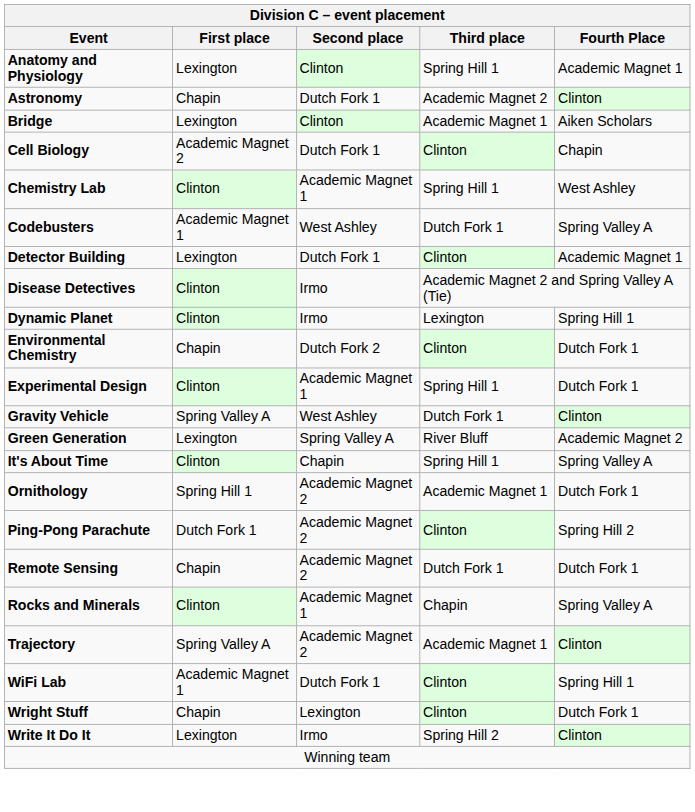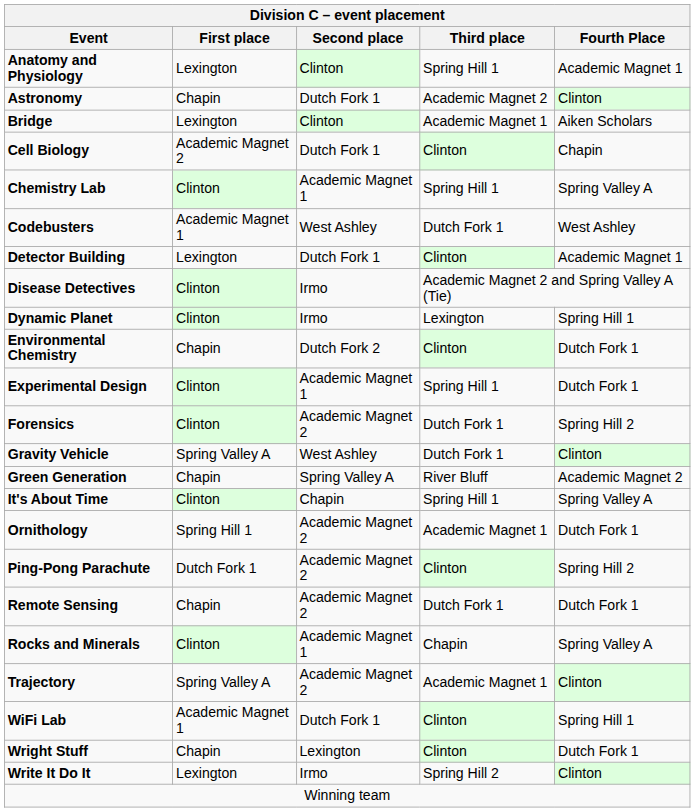(597, 189) West Ashley -> (605, 189) Spring Valley A
(605, 227) Spring Valley A -> (597, 227) West Ashley
+ row: (41, 424)
(207, 439) Lexington -> (198, 477) Chapin
